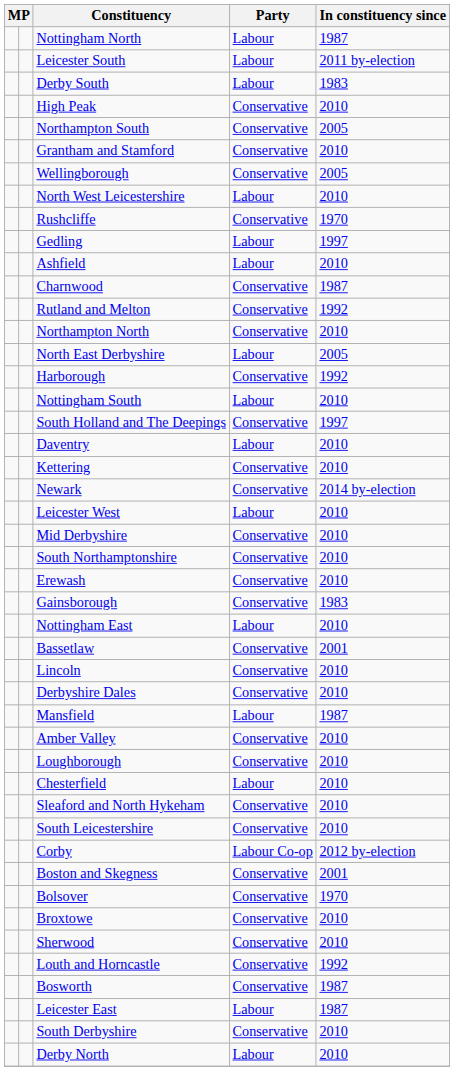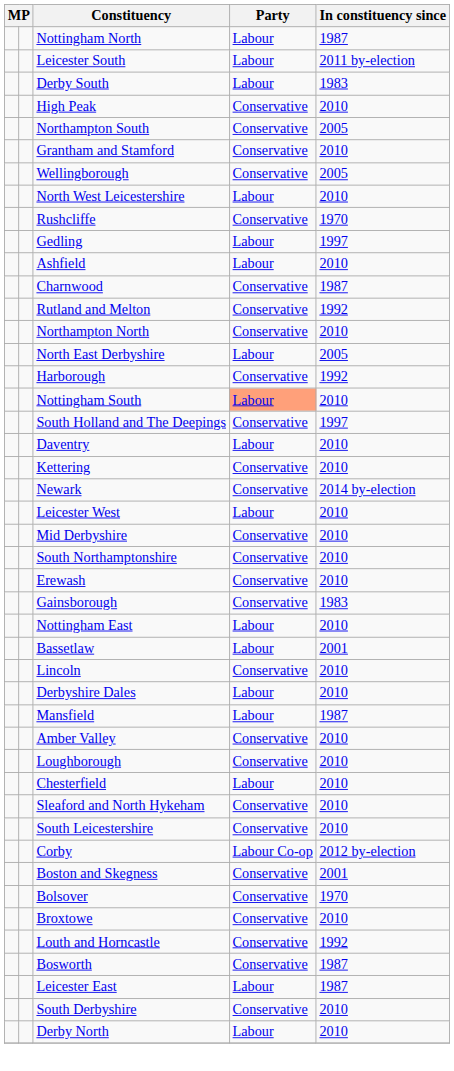(253, 399) no background -> (253, 399) lightsalmon background
(270, 648) Conservative -> (253, 648) Labour
(270, 693) Conservative -> (253, 693) Labour
- row: (65, 941)
